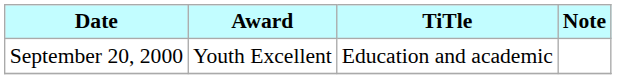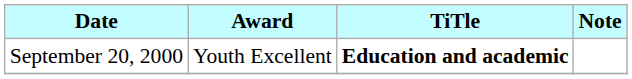(447, 55) normal -> (455, 55) bold
